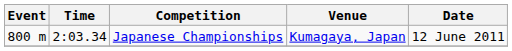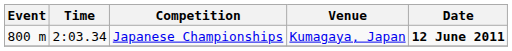(458, 36) normal -> (458, 36) bold
